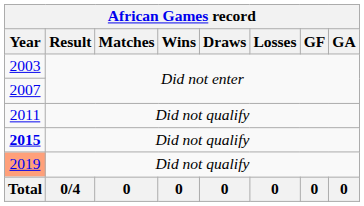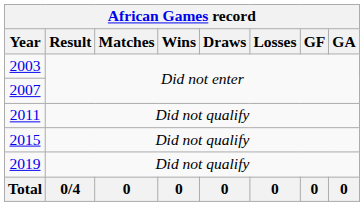(25, 139) bold -> (25, 139) normal
(25, 164) lightsalmon background -> (25, 164) no background
